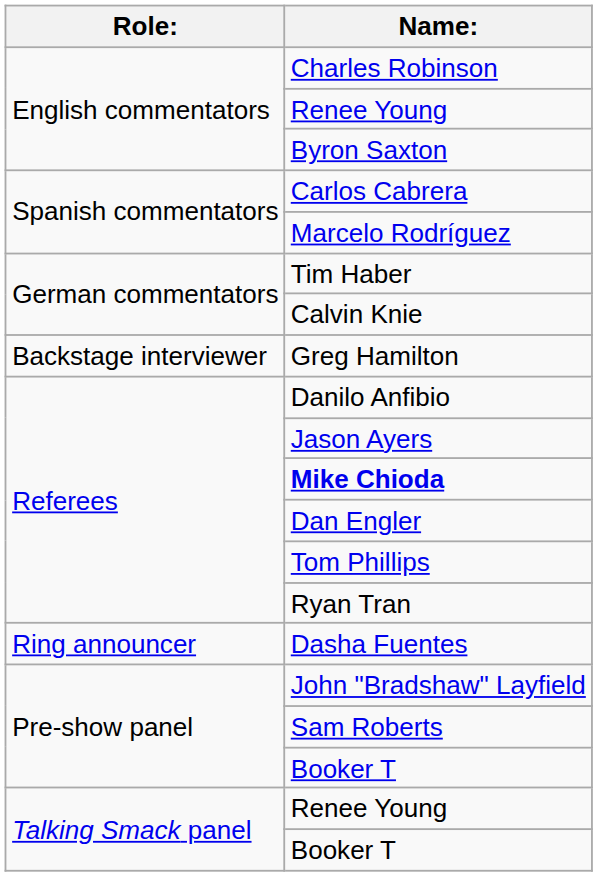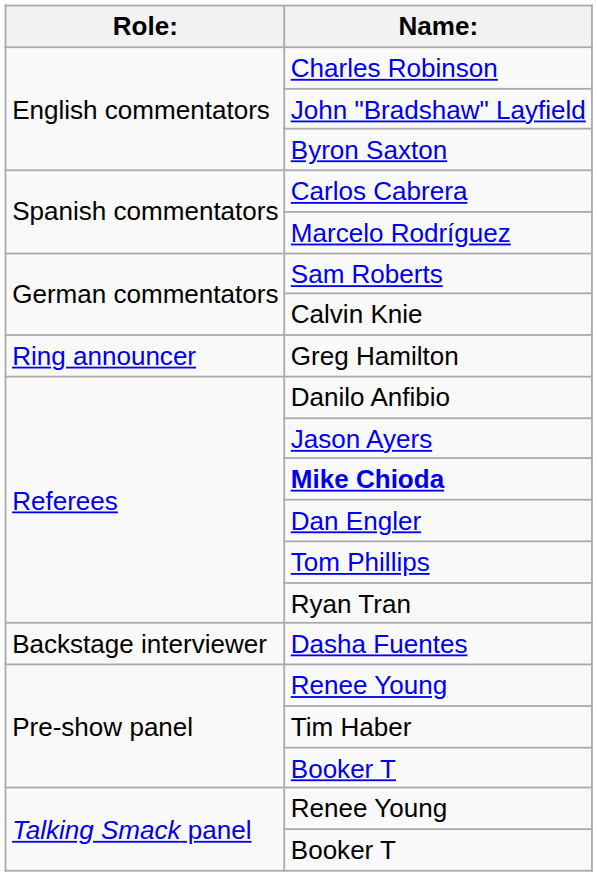(369, 109) Renee Young -> (438, 109) John "Bradshaw" Layfield
(351, 274) Tim Haber -> (367, 274) Sam Roberts
(140, 356) Backstage interviewer -> (104, 356) Ring announcer
(104, 644) Ring announcer -> (140, 644) Backstage interviewer
(438, 685) John "Bradshaw" Layfield -> (369, 685) Renee Young
(367, 727) Sam Roberts -> (351, 727) Tim Haber
